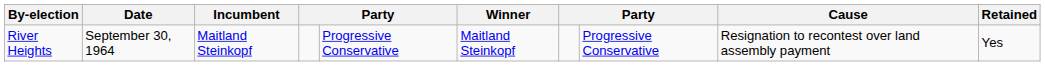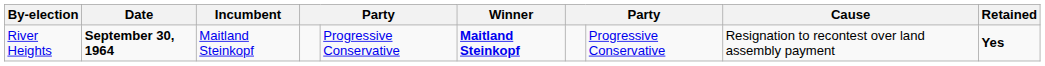(128, 43) normal -> (130, 43) bold
(488, 43) normal -> (490, 43) bold
(992, 43) normal -> (993, 43) bold
